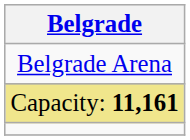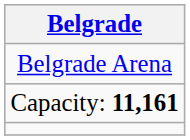(95, 102) khaki background -> (95, 102) no background
